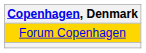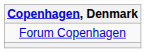(72, 33) gold background -> (72, 33) no background
